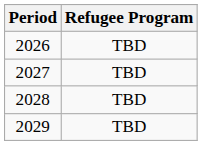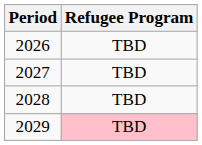(129, 126) no background -> (129, 126) pink background
